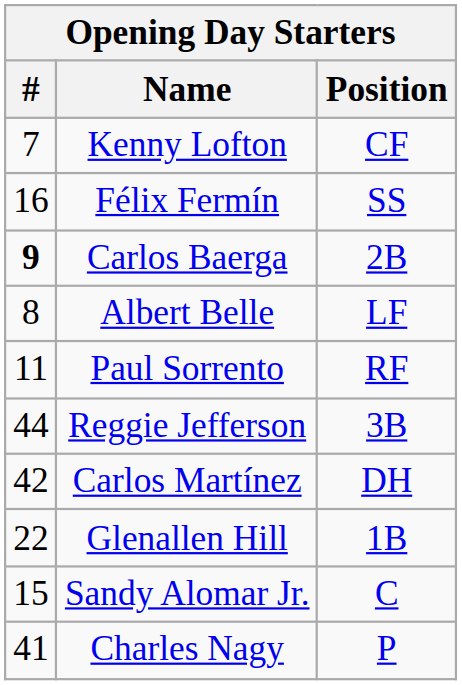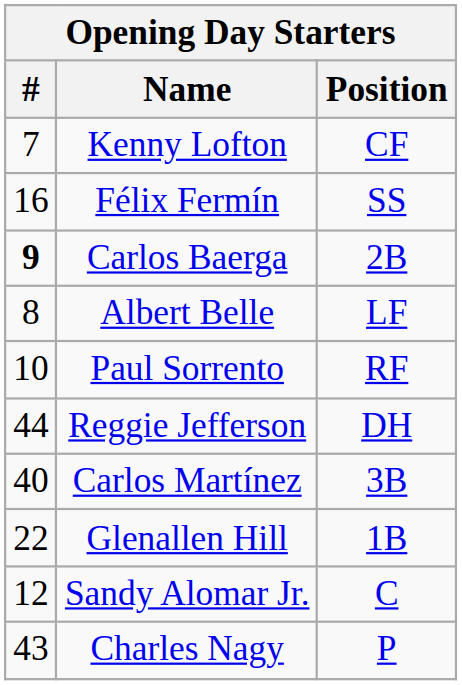(31, 369) 11 -> (31, 369) 10
(387, 425) 3B -> (387, 425) DH
(31, 481) 42 -> (31, 481) 40
(387, 481) DH -> (387, 481) 3B
(31, 593) 15 -> (31, 593) 12
(31, 649) 41 -> (31, 649) 43
